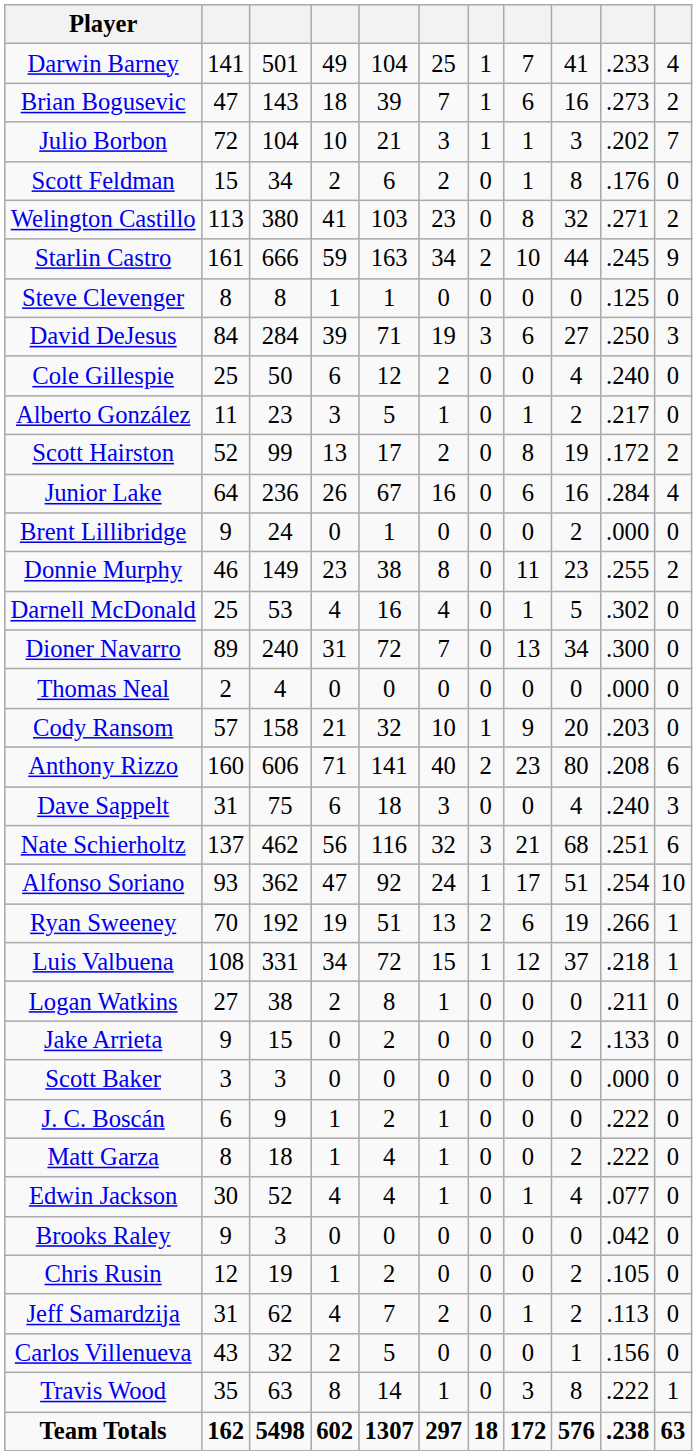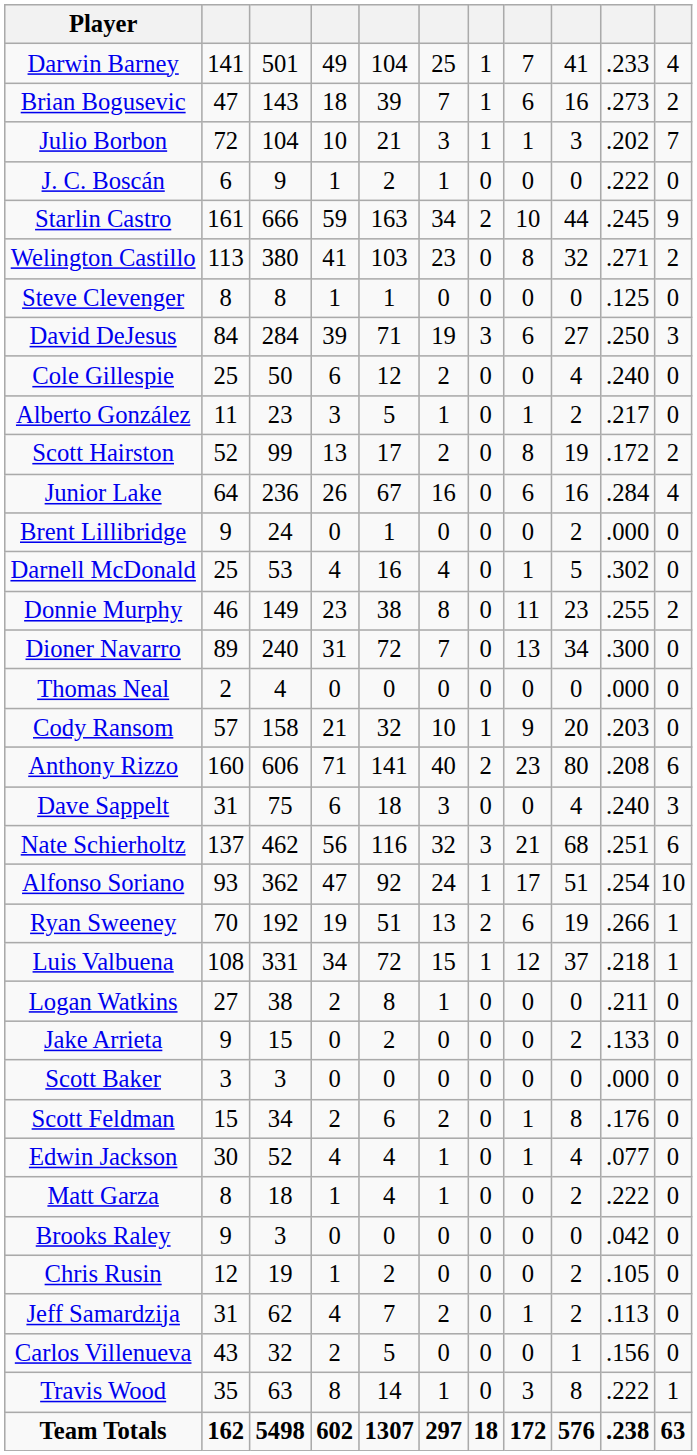rows swapped: (103, 1118) <-> (103, 180)
rows swapped: (103, 219) <-> (103, 258)
rows swapped: (103, 610) <-> (103, 571)
rows swapped: (103, 1157) <-> (103, 1196)
